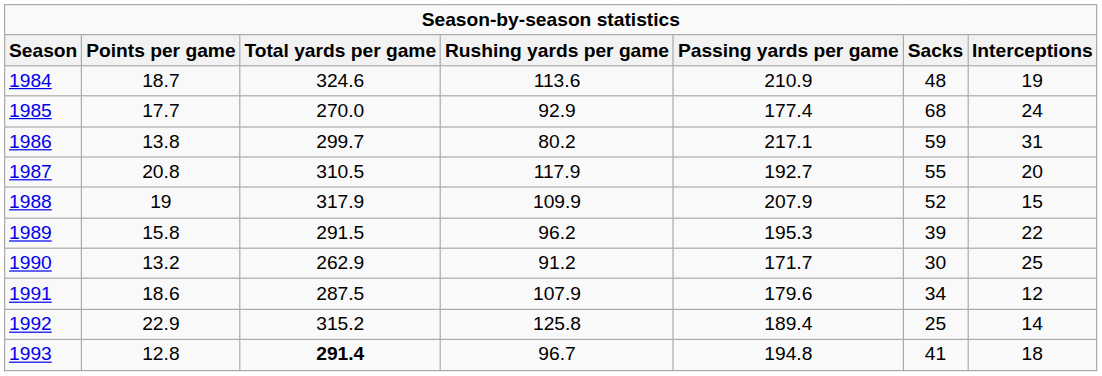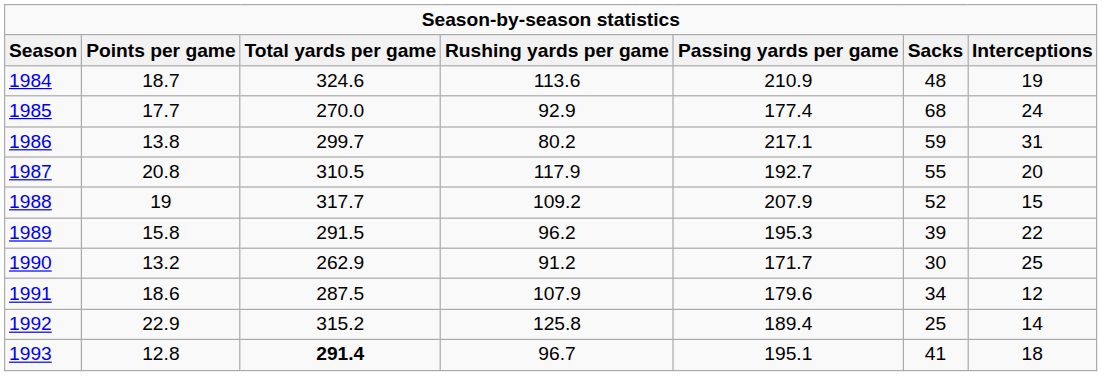(340, 202) 317.9 -> (340, 202) 317.7
(557, 202) 109.9 -> (557, 202) 109.2
(788, 354) 194.8 -> (788, 354) 195.1
